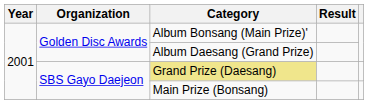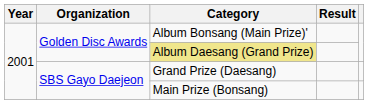(233, 52) no background -> (233, 52) khaki background
(214, 71) khaki background -> (214, 71) no background
